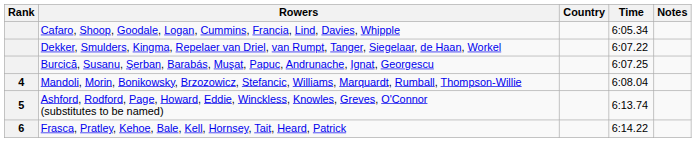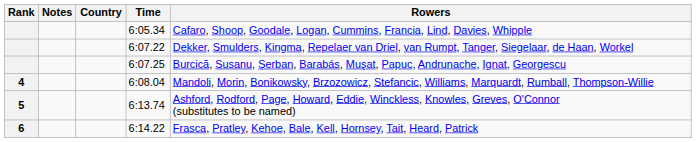columns swapped: (299, 13) <-> (672, 13)
